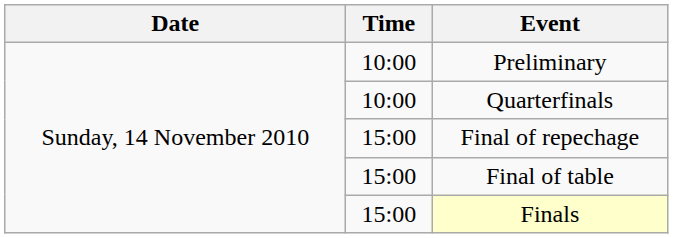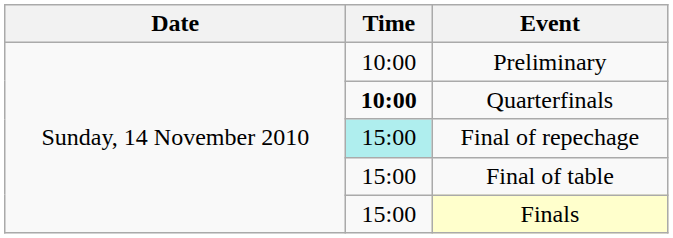(389, 99) normal -> (389, 99) bold
(389, 137) no background -> (389, 137) paleturquoise background
